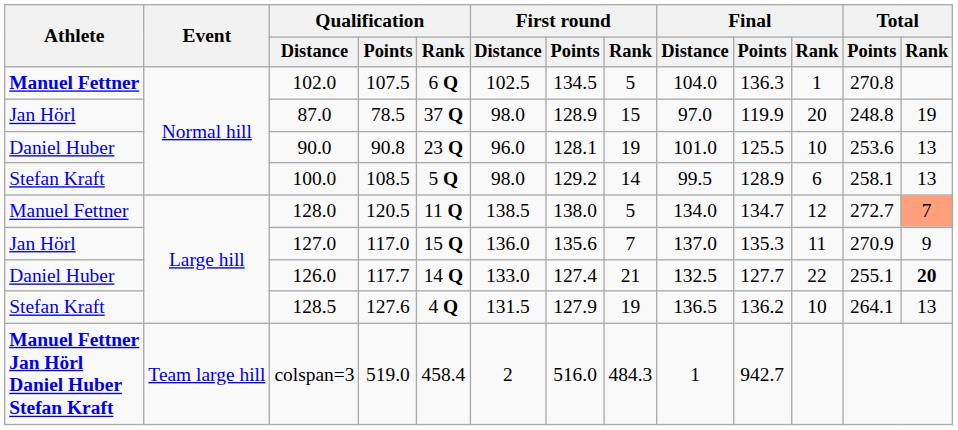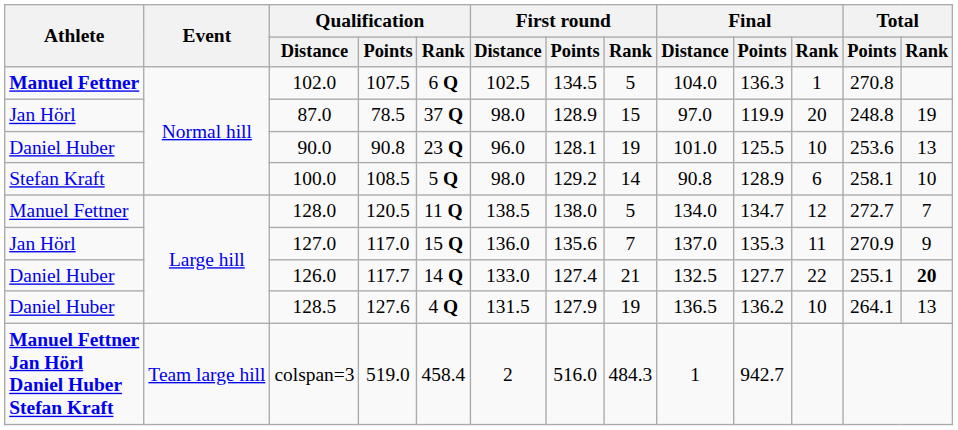(695, 179) 99.5 -> (695, 179) 90.8
(927, 179) 13 -> (927, 179) 10
(927, 211) lightsalmon background -> (927, 211) no background
(57, 307) Stefan Kraft -> (62, 307) Daniel Huber
